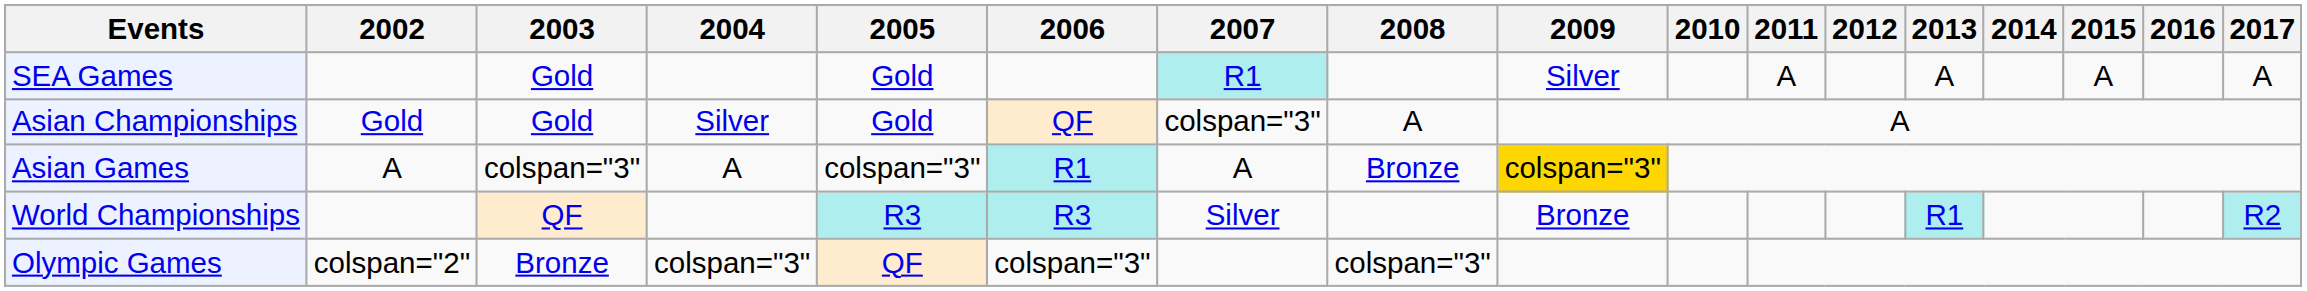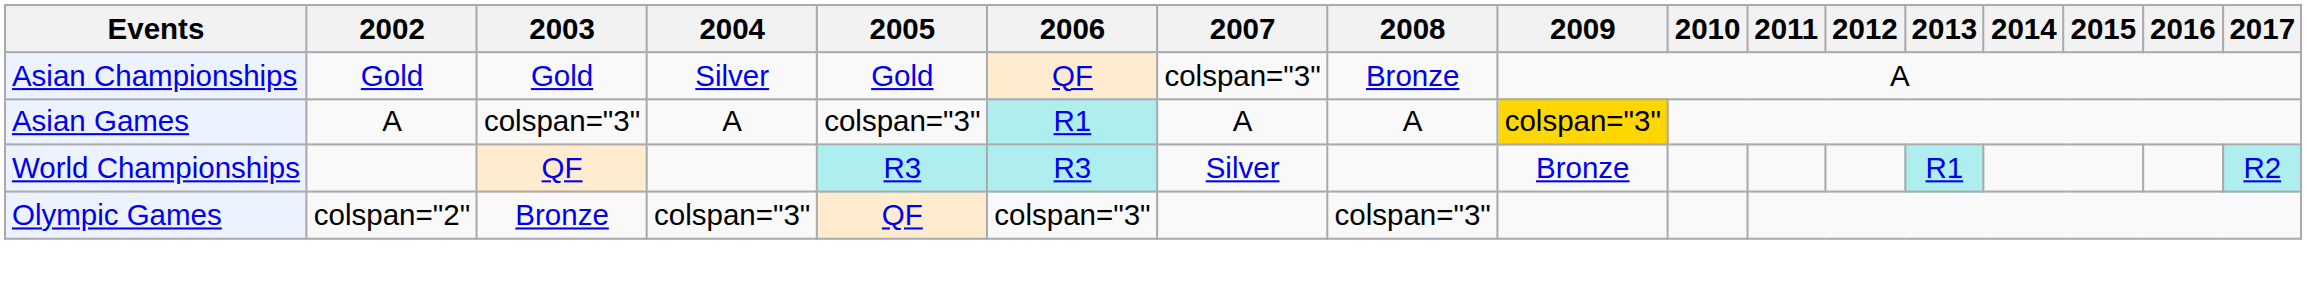- row: (92, 75)
(1413, 122) A -> (1413, 75) Bronze
(1413, 169) Bronze -> (1413, 122) A
